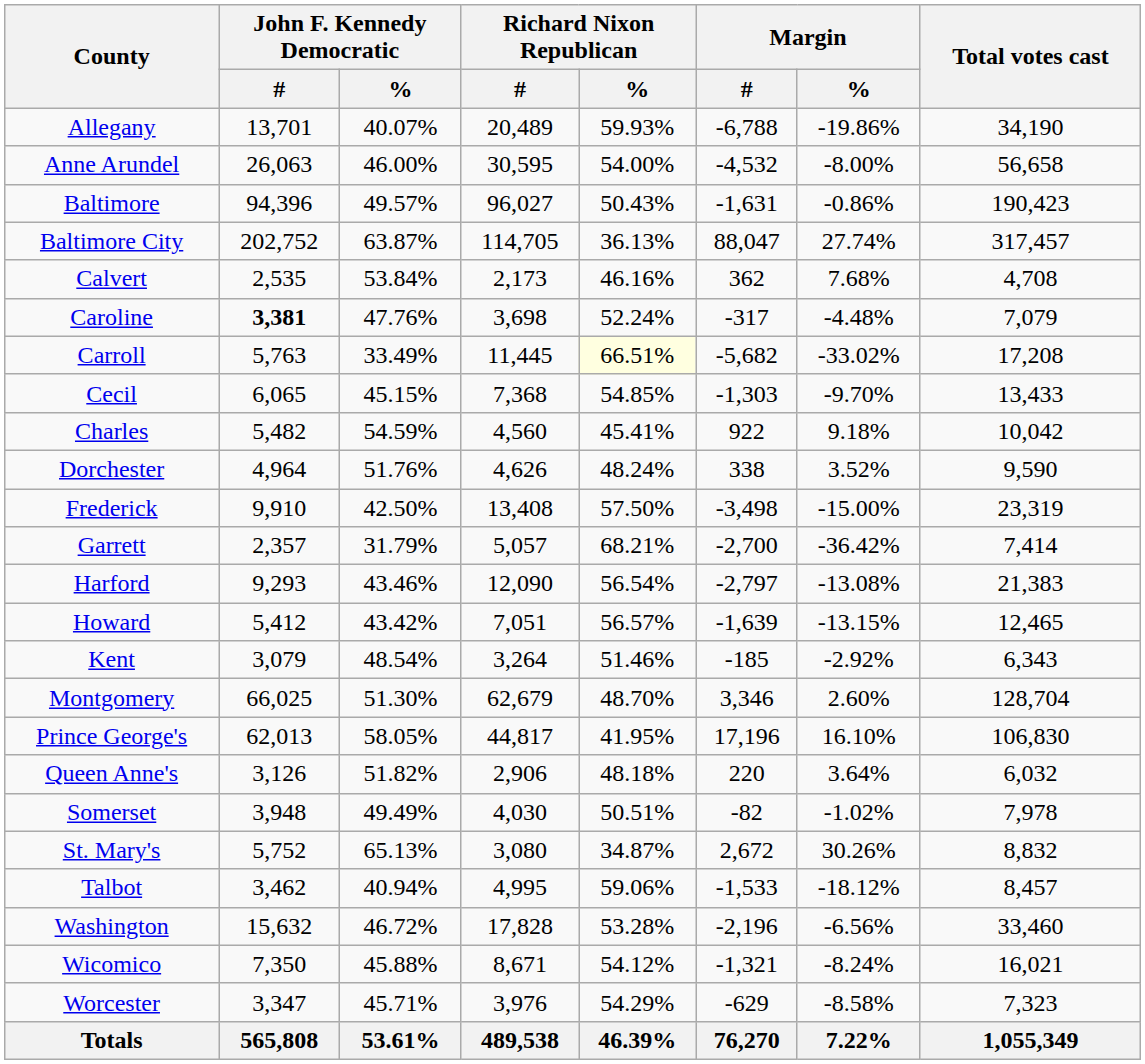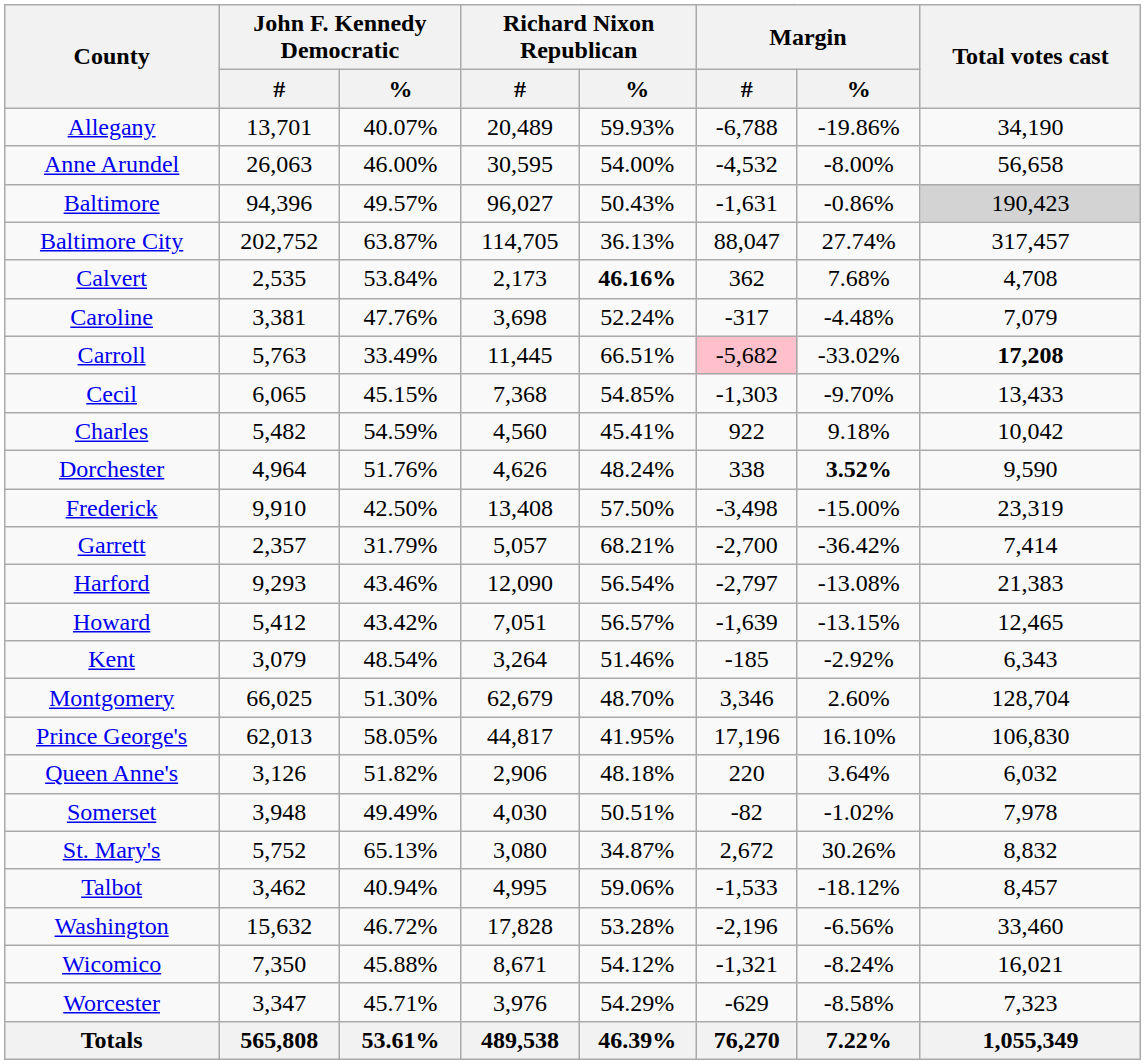(1030, 202) no background -> (1030, 202) lightgrey background
(637, 278) normal -> (637, 278) bold
(279, 316) bold -> (279, 316) normal
(637, 355) lightyellow background -> (637, 355) no background
(747, 355) no background -> (747, 355) pink background
(1030, 355) normal -> (1030, 355) bold
(859, 469) normal -> (859, 469) bold
